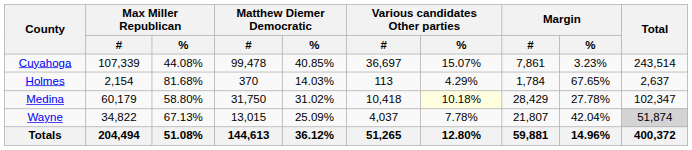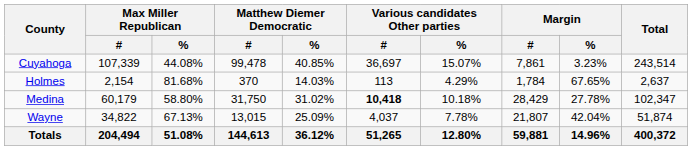(384, 99) normal -> (384, 99) bold
(461, 99) lightyellow background -> (461, 99) no background
(655, 117) lightgrey background -> (655, 117) no background
